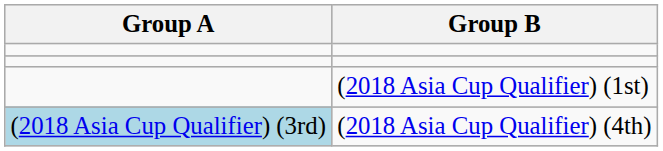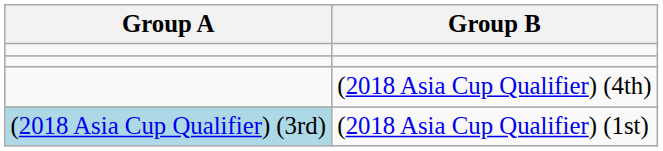(493, 86) (2018 Asia Cup Qualifier) (1st) -> (494, 86) (2018 Asia Cup Qualifier) (4th)
(494, 125) (2018 Asia Cup Qualifier) (4th) -> (493, 125) (2018 Asia Cup Qualifier) (1st)
